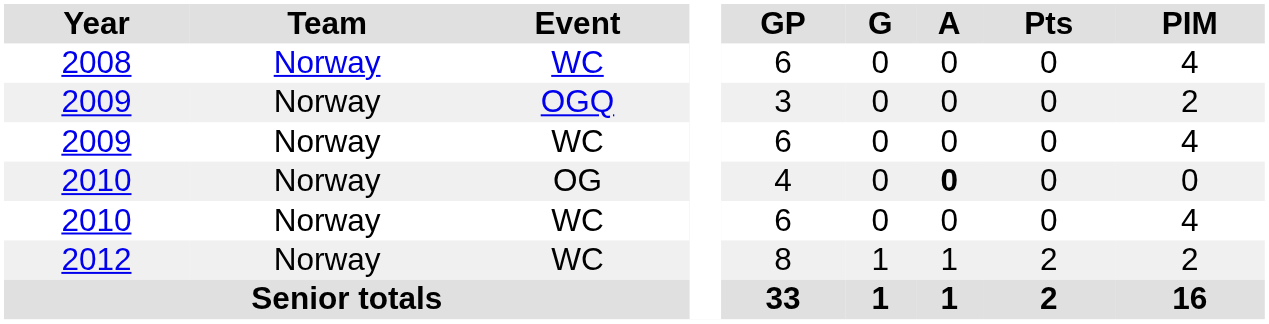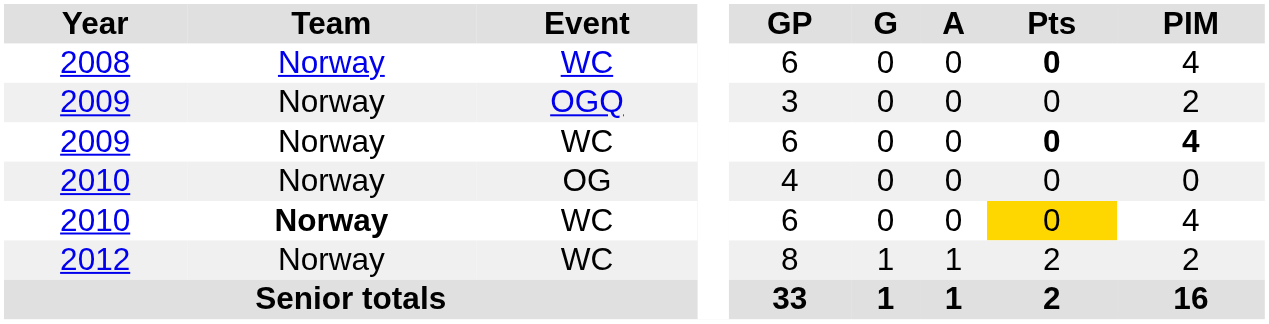(1049, 62) normal -> (1052, 62) bold
(1049, 141) normal -> (1052, 141) bold
(1190, 141) normal -> (1191, 141) bold
(949, 180) bold -> (954, 180) normal
(327, 220) normal -> (331, 220) bold
(1049, 220) no background -> (1052, 220) gold background
